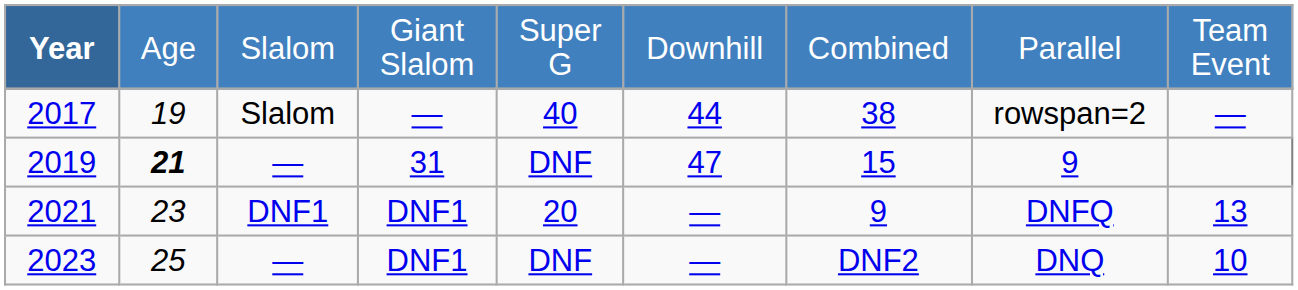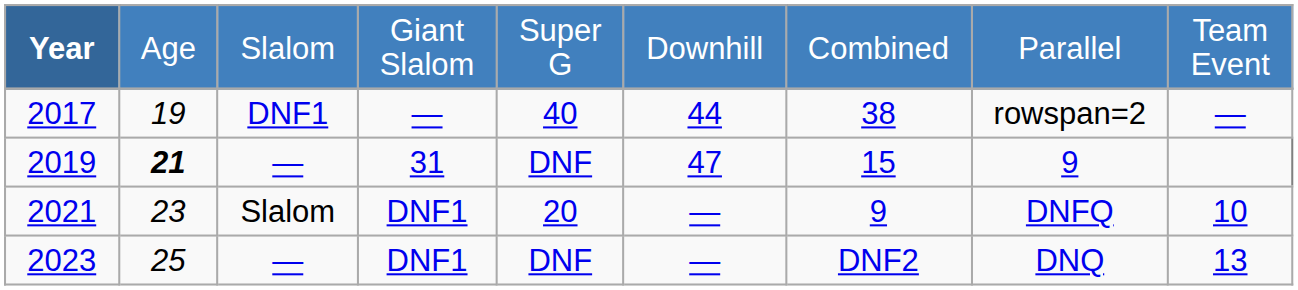(288, 114) Slalom -> (288, 114) DNF1
(288, 212) DNF1 -> (288, 212) Slalom
(1230, 212) 13 -> (1230, 212) 10
(1230, 261) 10 -> (1230, 261) 13
